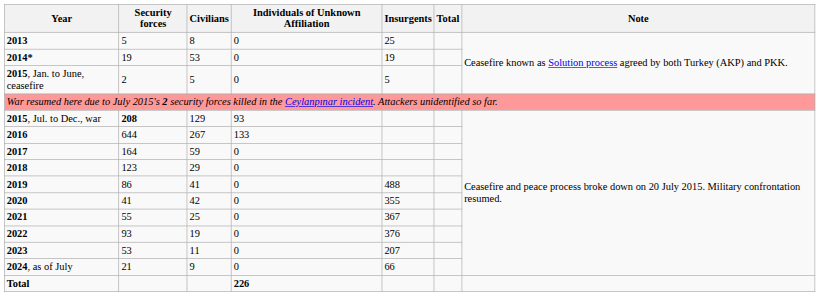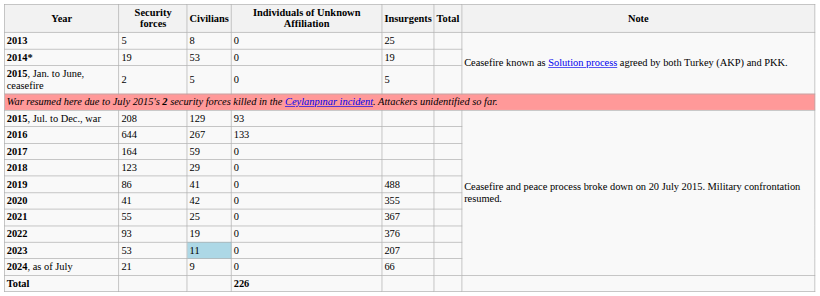(129, 118) bold -> (129, 118) normal
(195, 250) no background -> (195, 250) lightblue background
